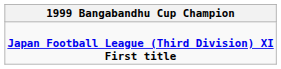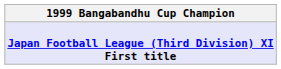(141, 49) no background -> (141, 49) lavender background
